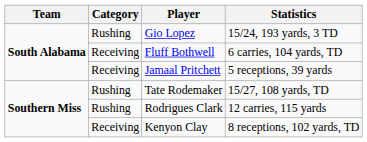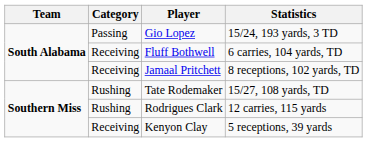(111, 33) Rushing -> (109, 33) Passing
(280, 71) 5 receptions, 39 yards -> (294, 71) 8 receptions, 102 yards, TD
(294, 127) 8 receptions, 102 yards, TD -> (280, 127) 5 receptions, 39 yards
